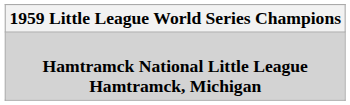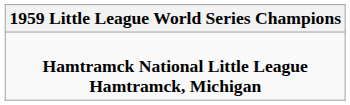(175, 76) lightgrey background -> (175, 76) no background
